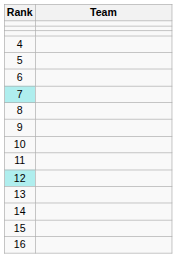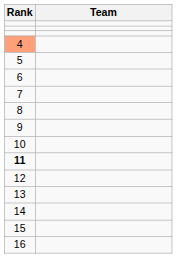(20, 44) no background -> (20, 44) lightsalmon background
(20, 94) paleturquoise background -> (20, 94) no background
(20, 161) normal -> (20, 161) bold
(20, 178) paleturquoise background -> (20, 178) no background
